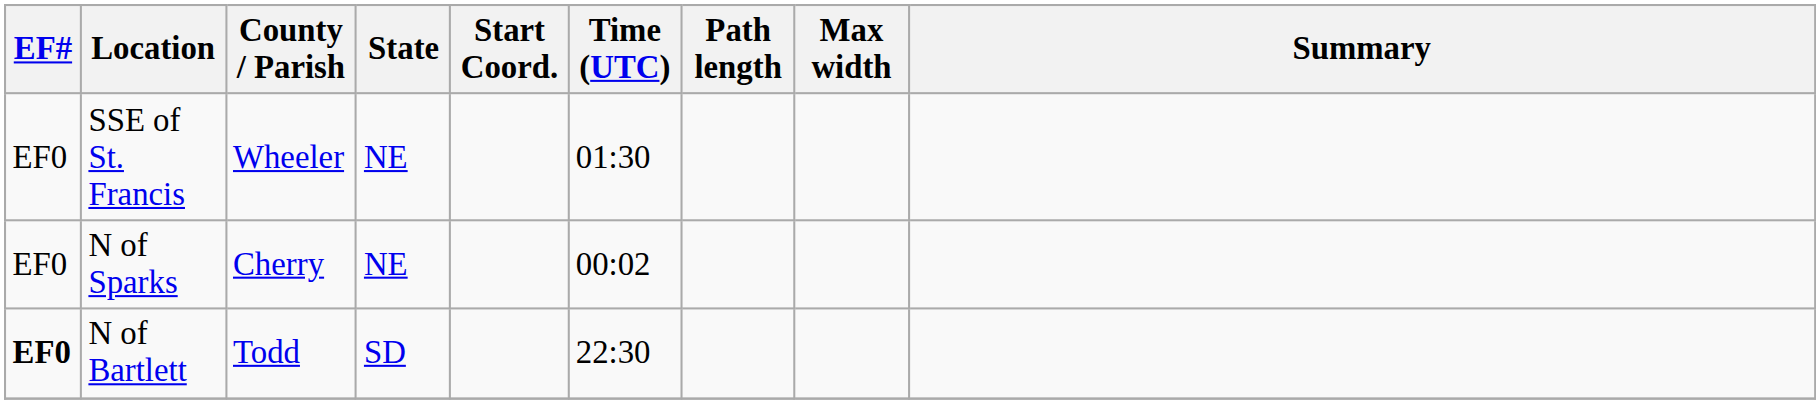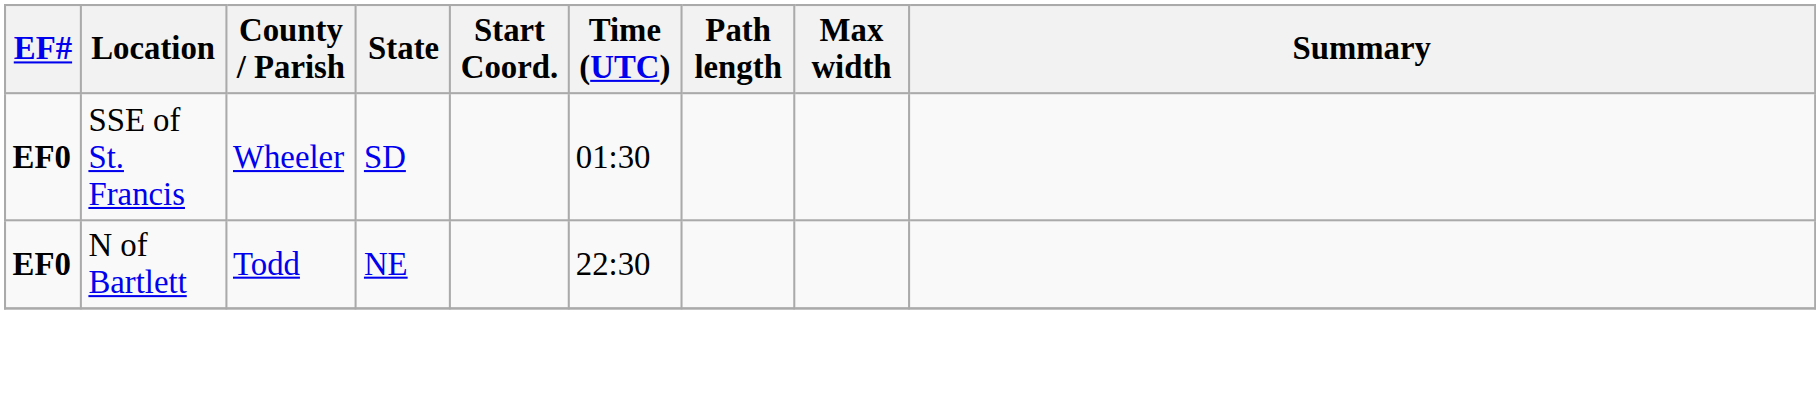(40, 156) normal -> (42, 156) bold
(386, 156) NE -> (385, 156) SD
- row: (133, 263)
(385, 352) SD -> (386, 263) NE
